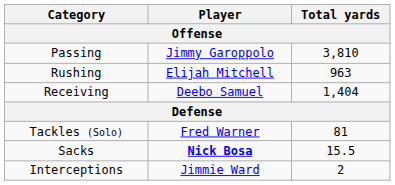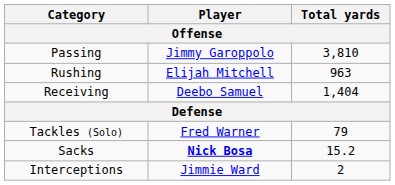(341, 131) 81 -> (341, 131) 79
(341, 151) 15.5 -> (341, 151) 15.2
